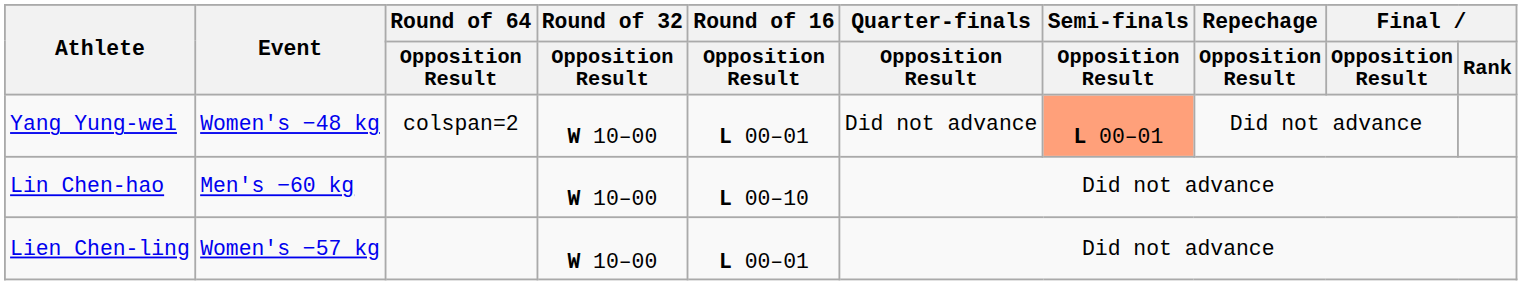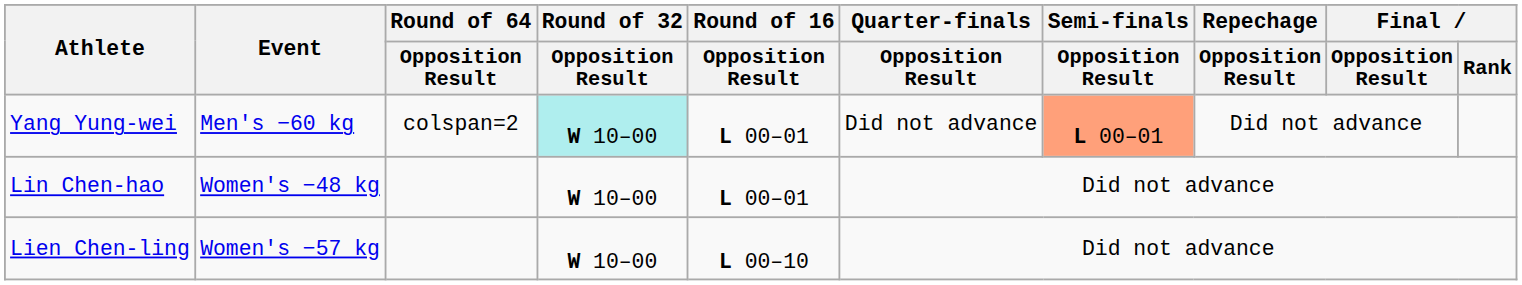(290, 125) Women's −48 kg -> (277, 125) Men's −60 kg
(612, 138) no background -> (612, 138) paleturquoise background
(277, 187) Men's −60 kg -> (290, 187) Women's −48 kg
(764, 200) L 00–10 -> (764, 200) L 00–01
(764, 261) L 00–01 -> (764, 261) L 00–10
